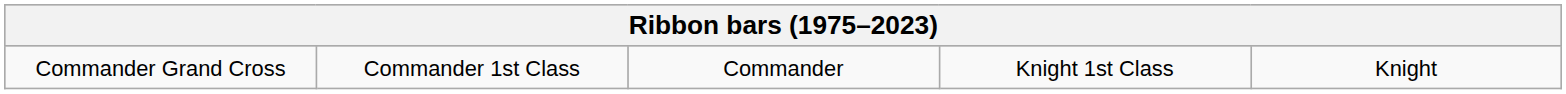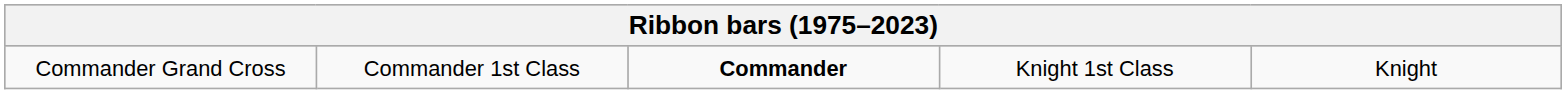(783, 68) normal -> (783, 66) bold
